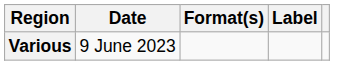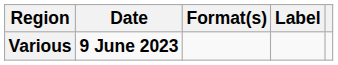(128, 45) normal -> (129, 45) bold
